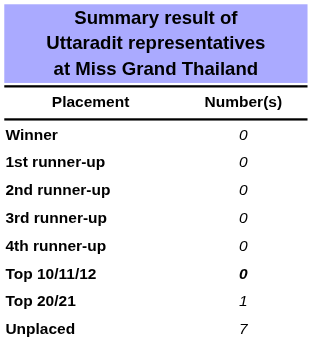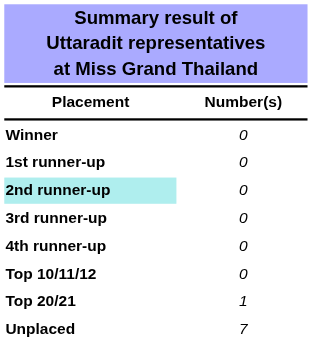(58, 190) no background -> (58, 190) paleturquoise background
(243, 273) bold -> (243, 273) normal
